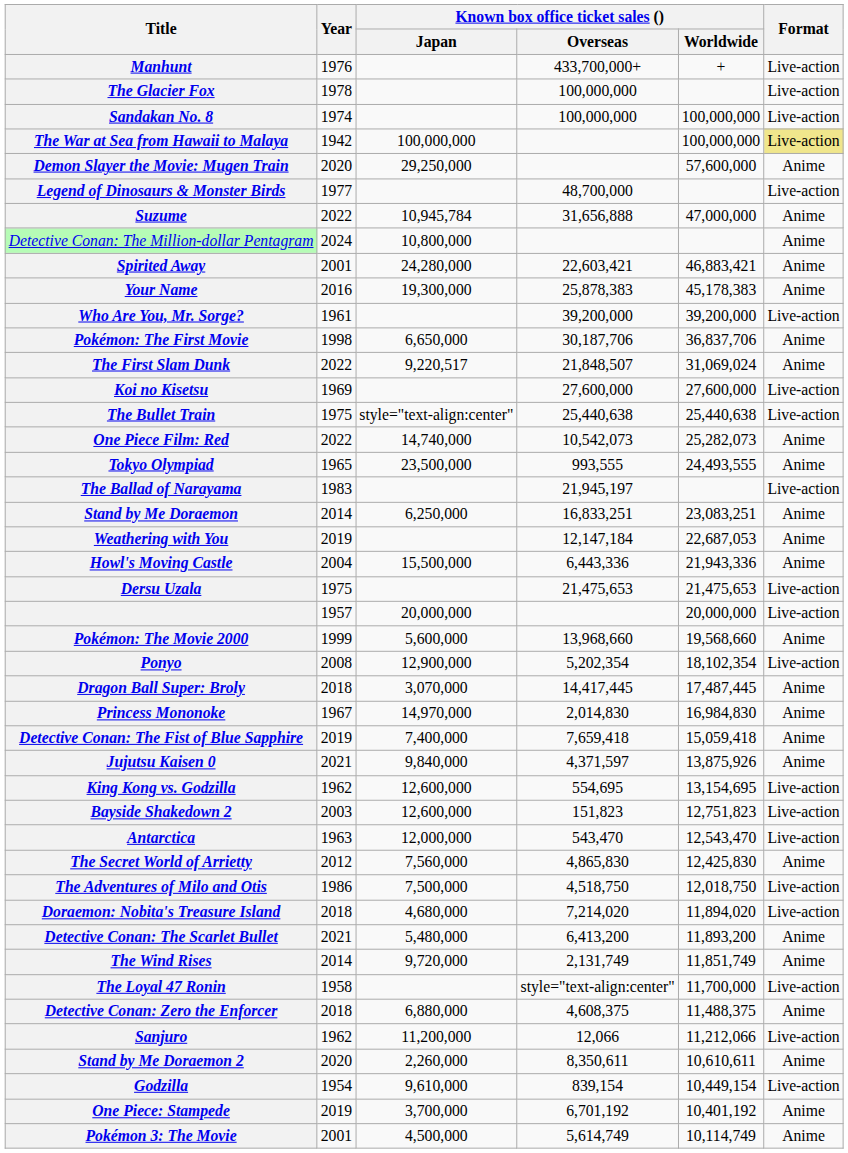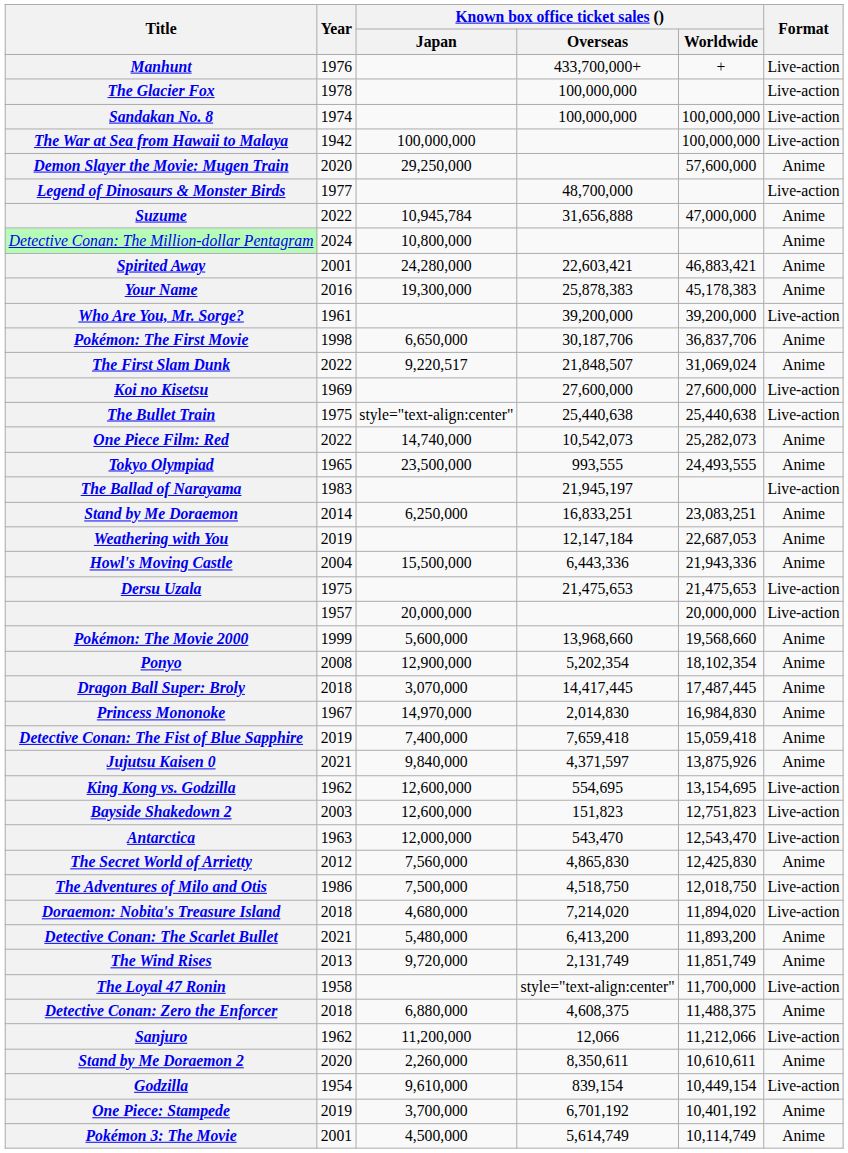(804, 141) khaki background -> (804, 141) no background
(804, 663) Live-action -> (804, 663) Anime
(336, 961) 2014 -> (336, 961) 2013
